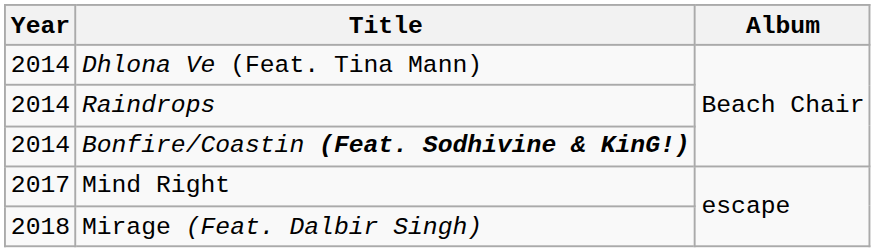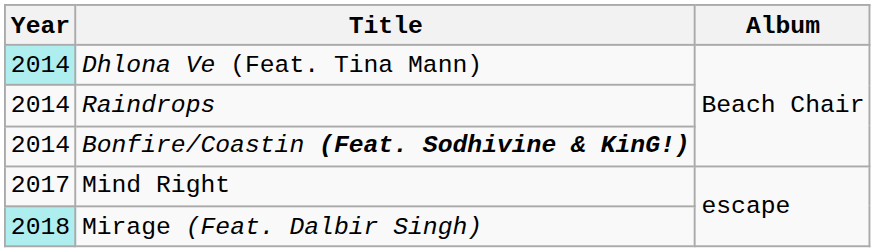(40, 65) no background -> (40, 65) paleturquoise background
(40, 226) no background -> (40, 226) paleturquoise background
